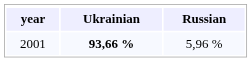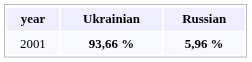(204, 43) normal -> (204, 43) bold
